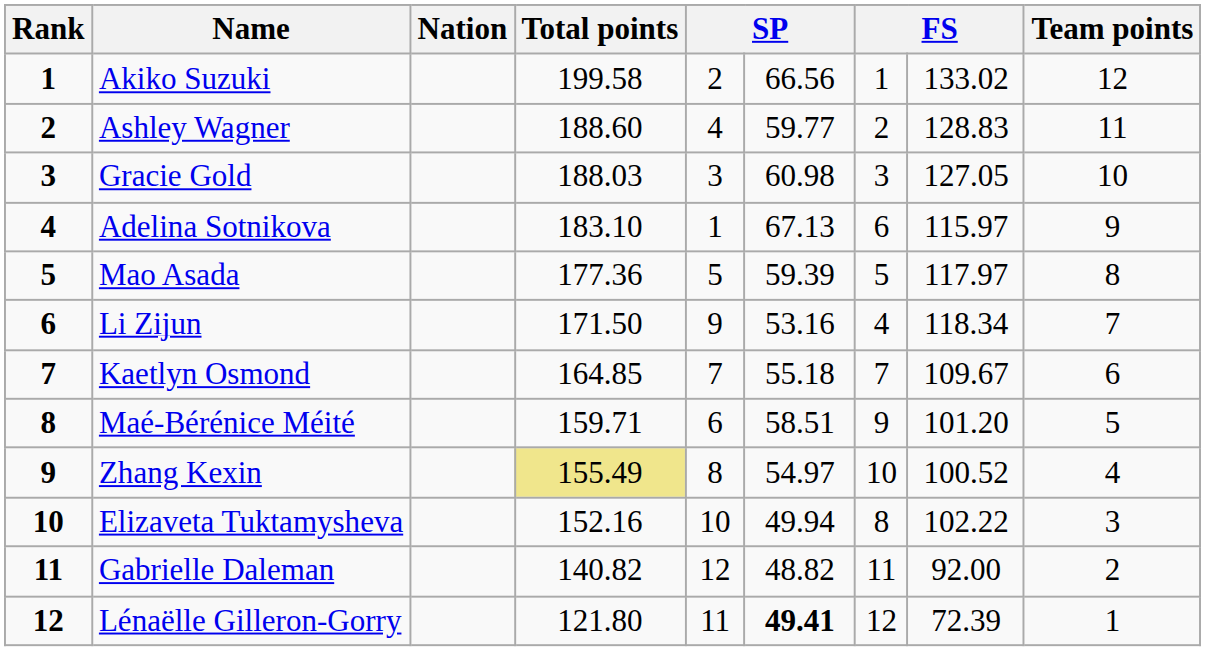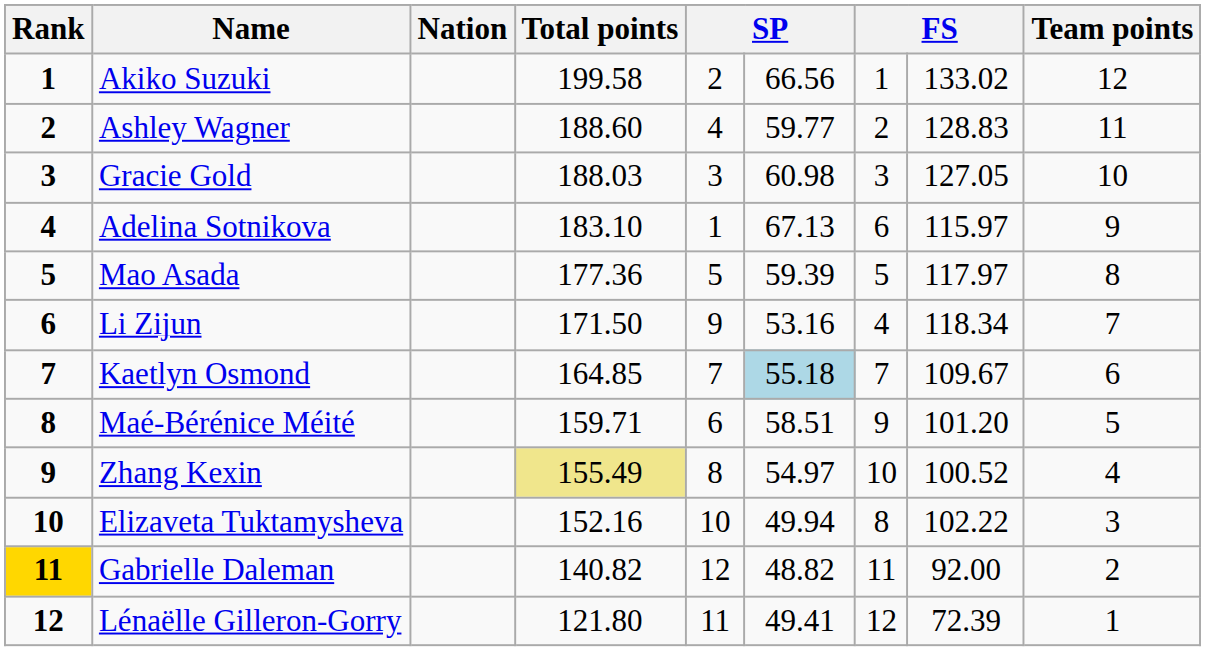(800, 373) no background -> (800, 373) lightblue background
(48, 570) no background -> (48, 570) gold background
(800, 619) bold -> (800, 619) normal
